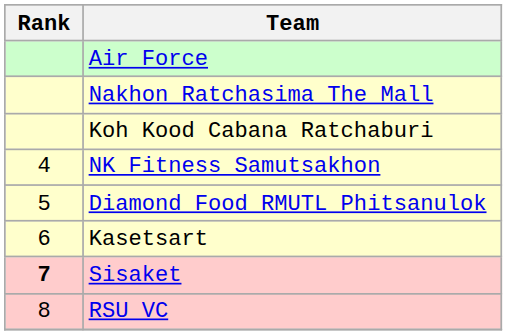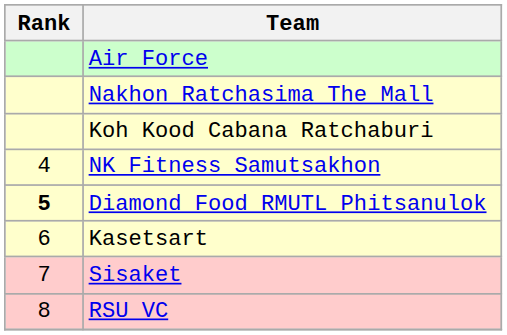(44, 203) normal -> (44, 203) bold
(44, 275) bold -> (44, 275) normal
